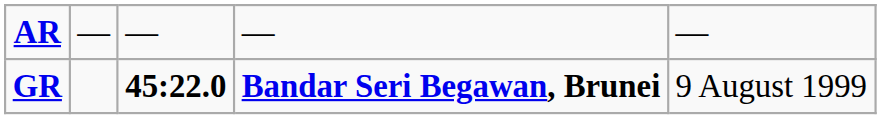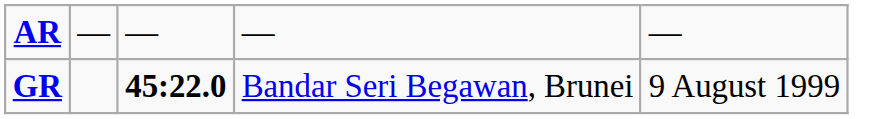(451, 85) bold -> (438, 85) normal
